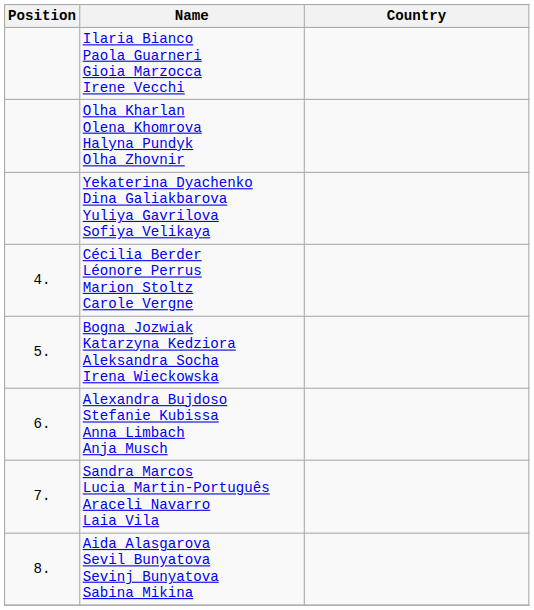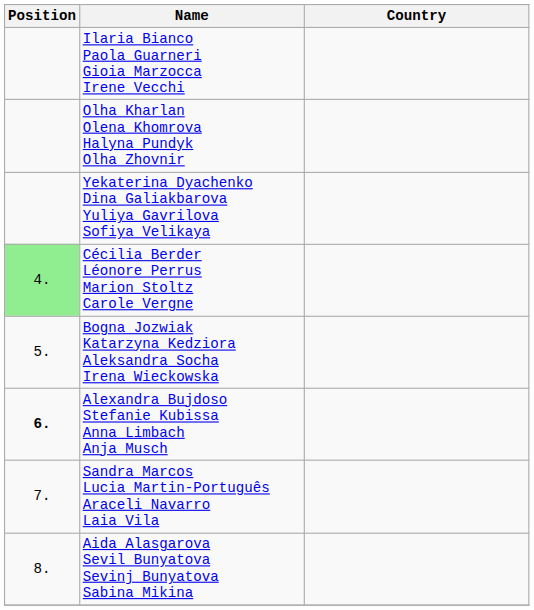(42, 280) no background -> (42, 280) lightgreen background
(42, 424) normal -> (42, 424) bold
